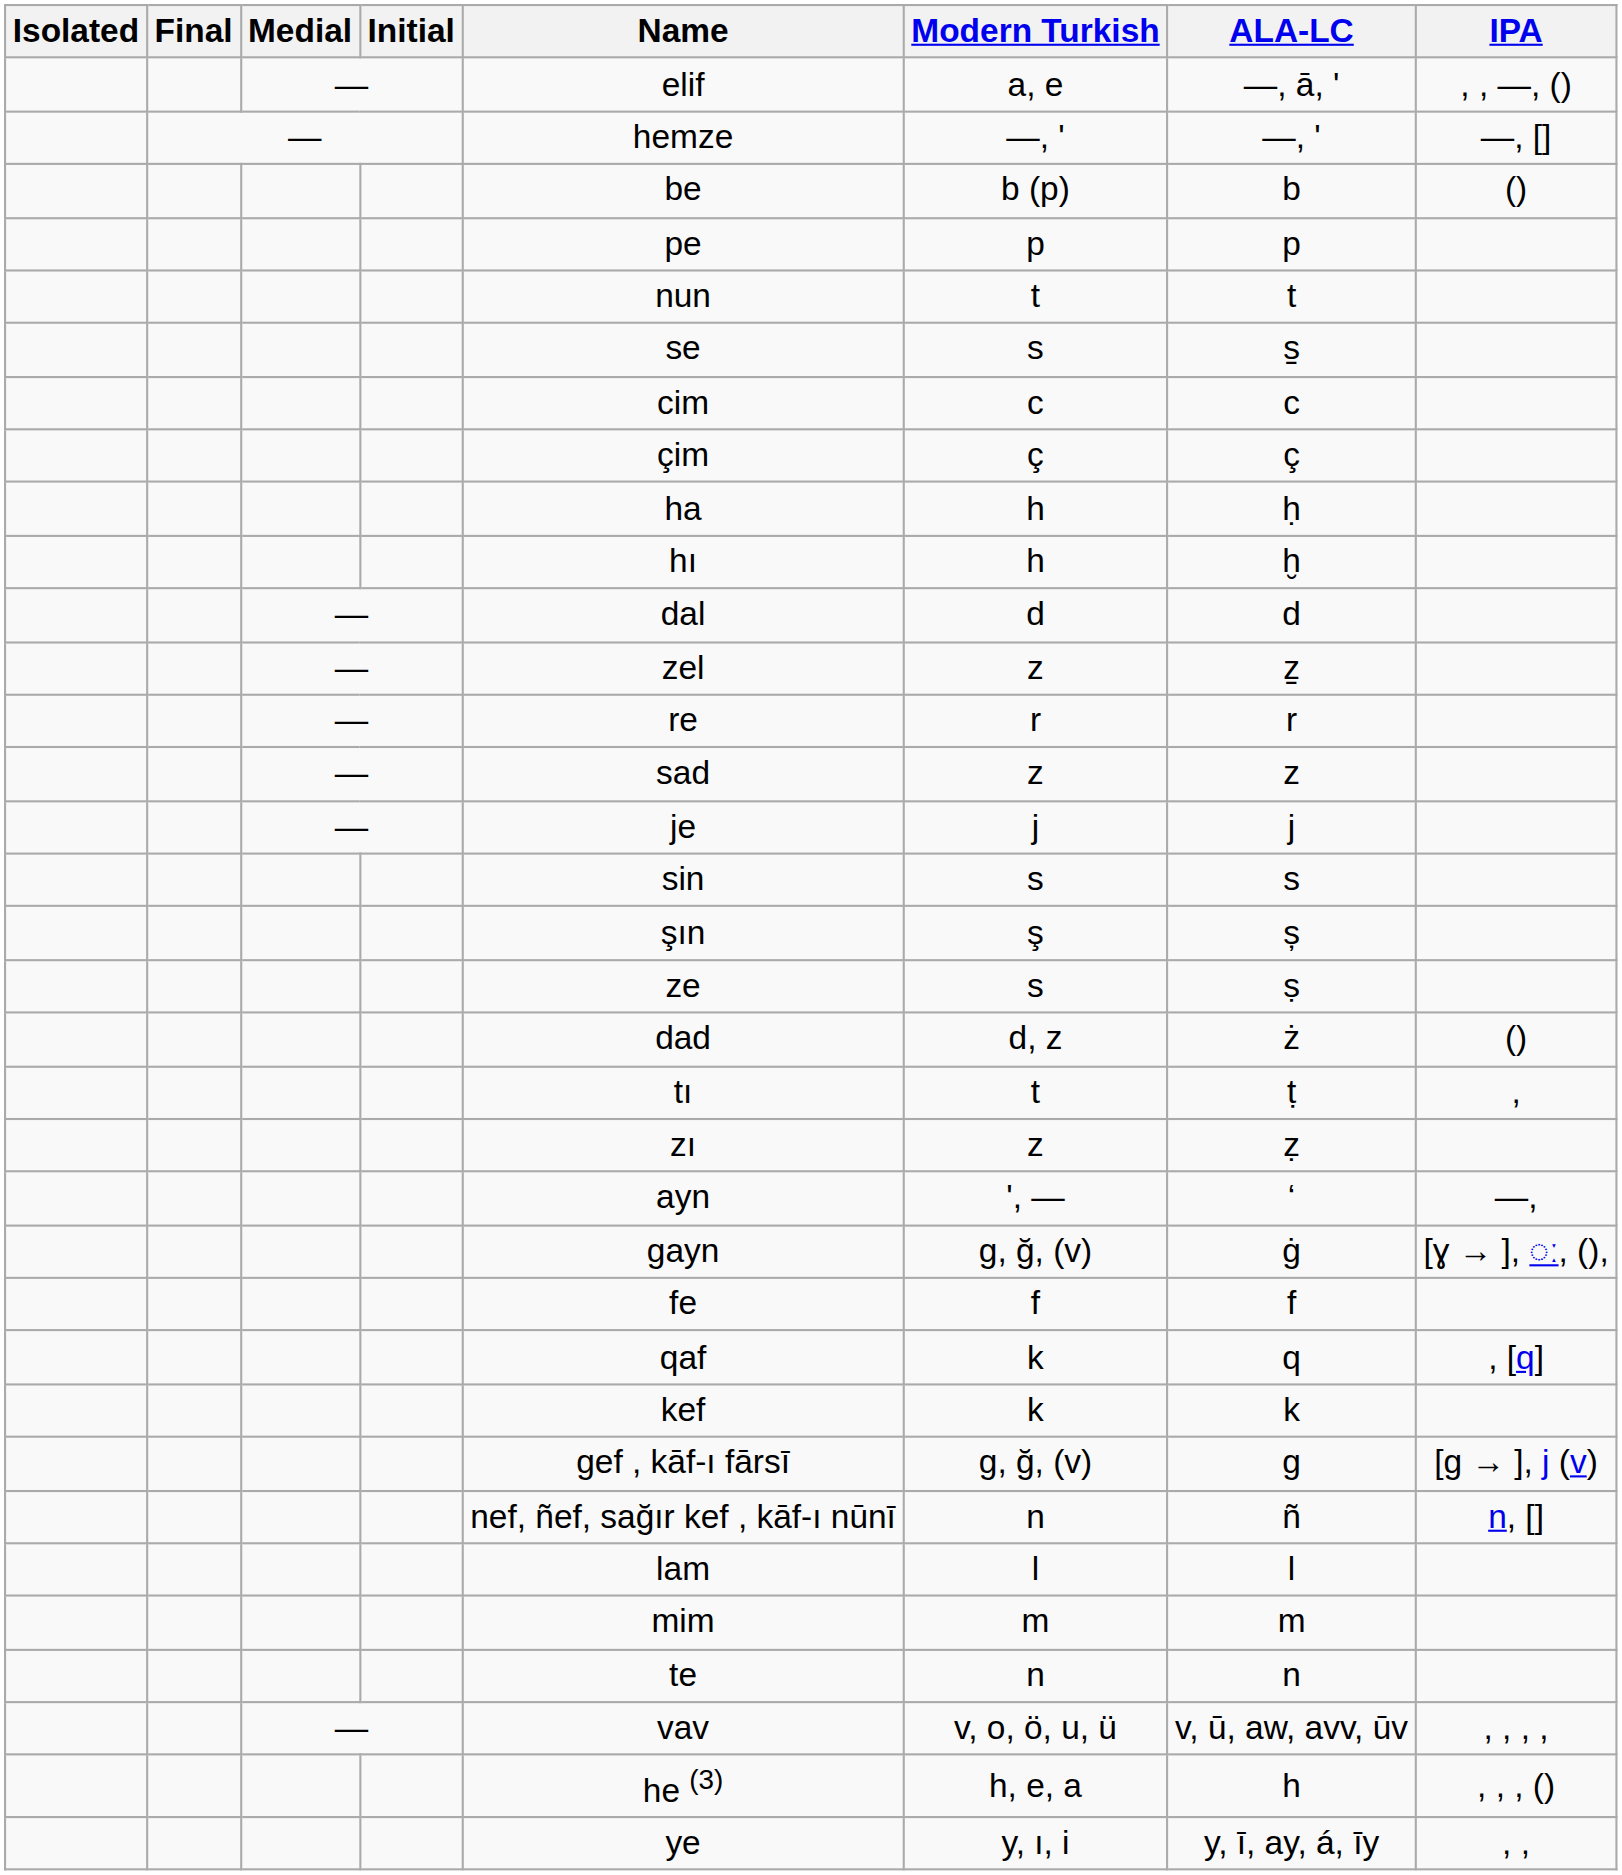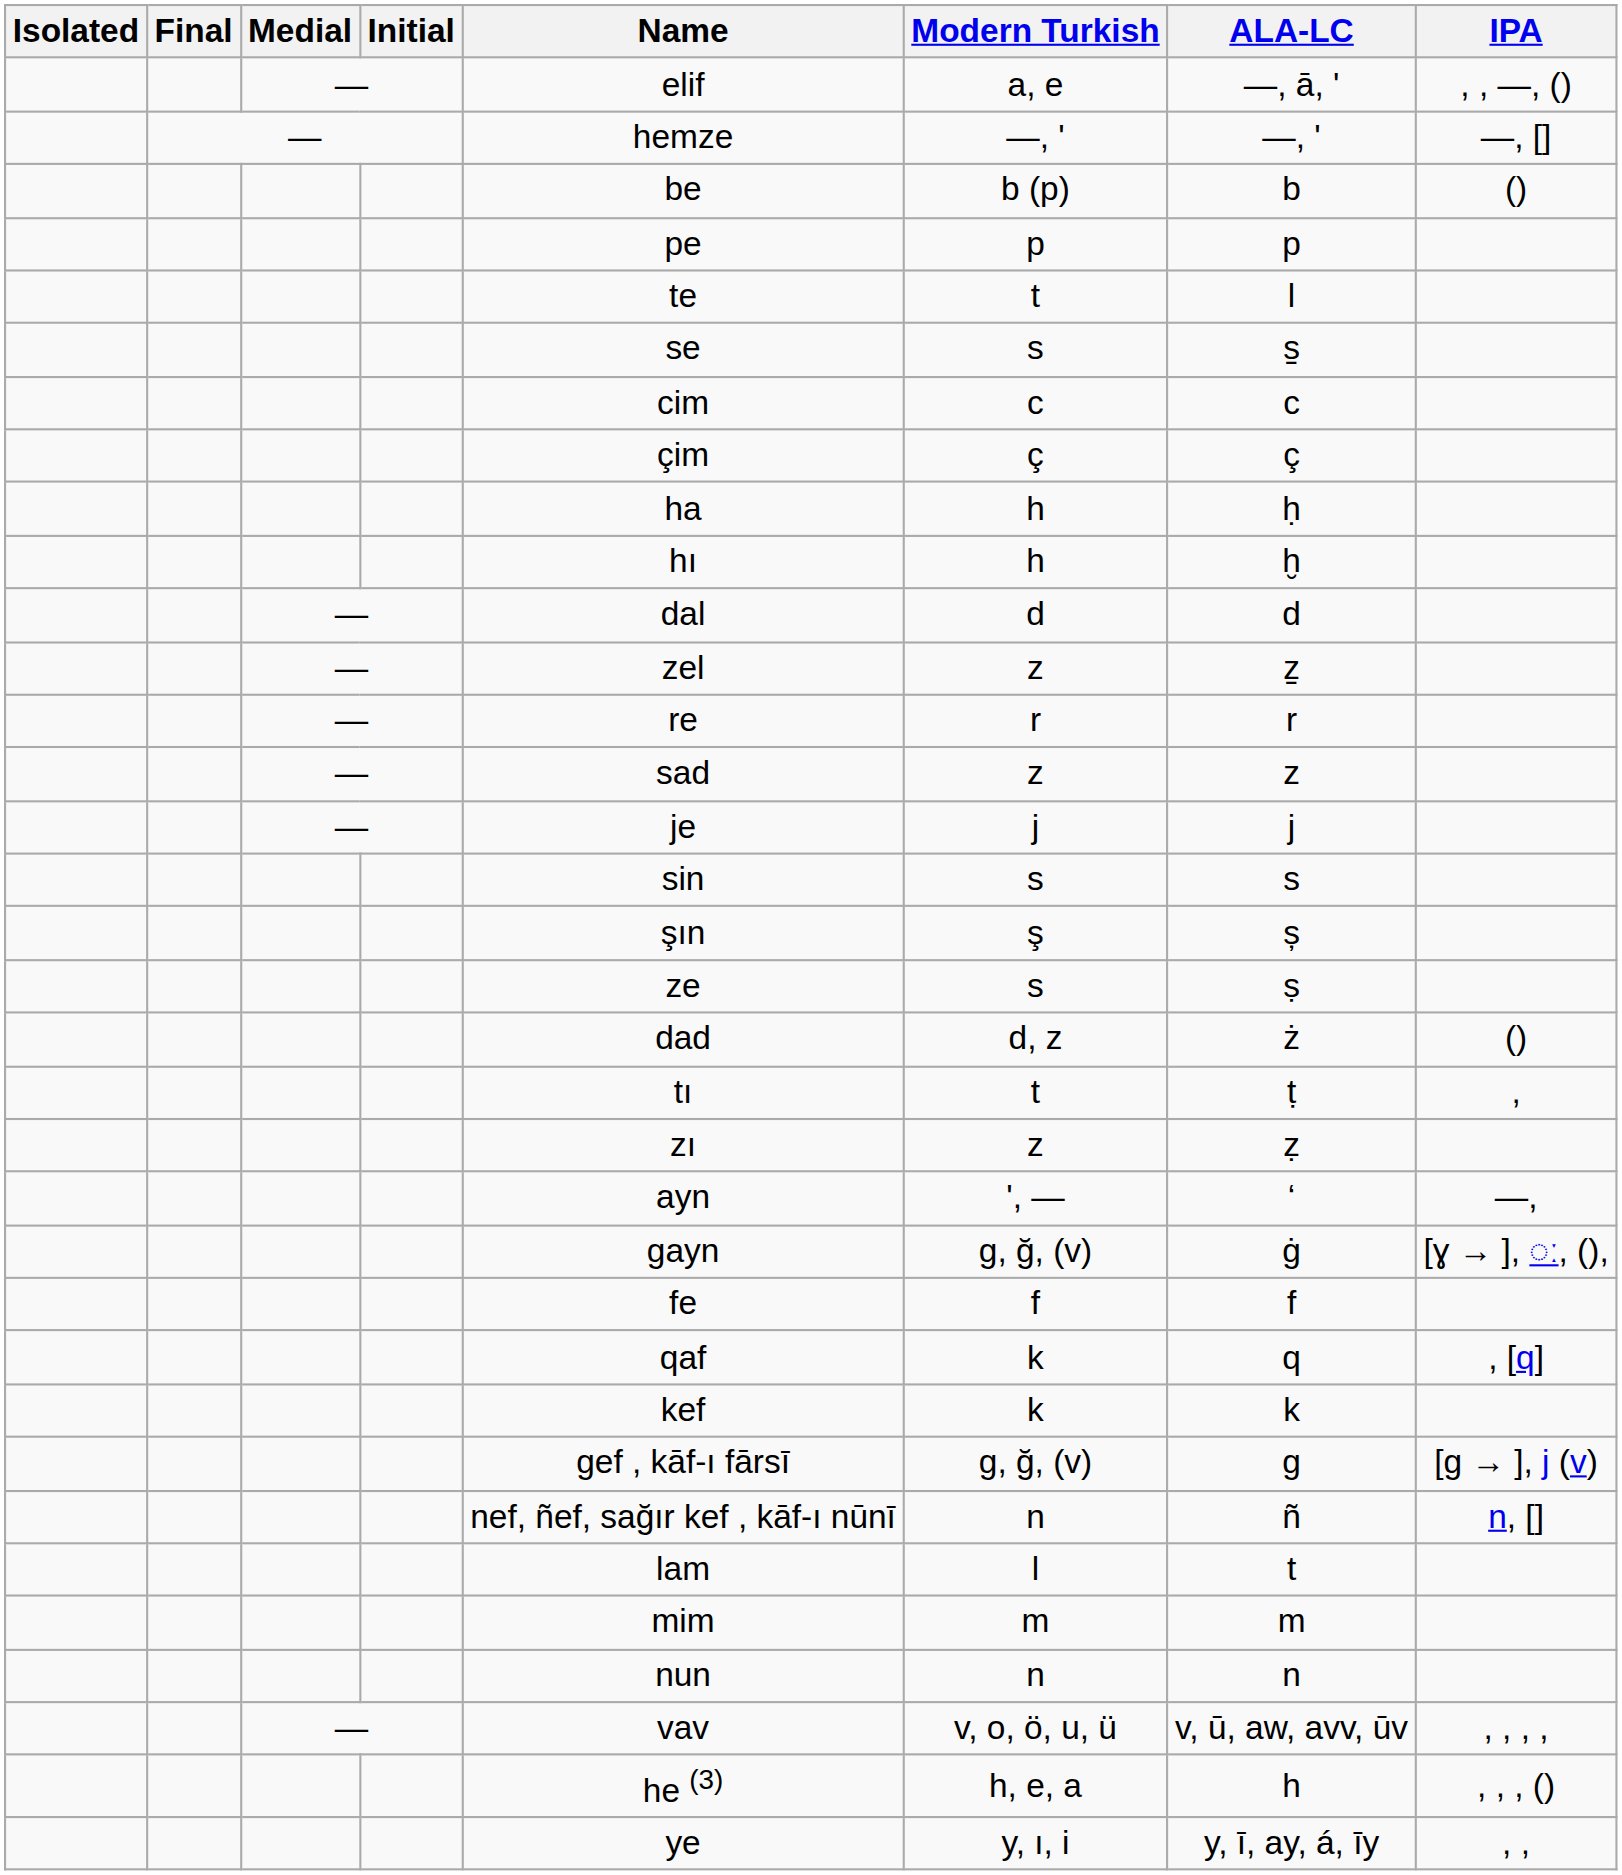(683, 296) nun -> (683, 296) te
(1292, 296) t -> (1292, 296) l
(1292, 1568) l -> (1292, 1568) t
(683, 1675) te -> (683, 1675) nun
